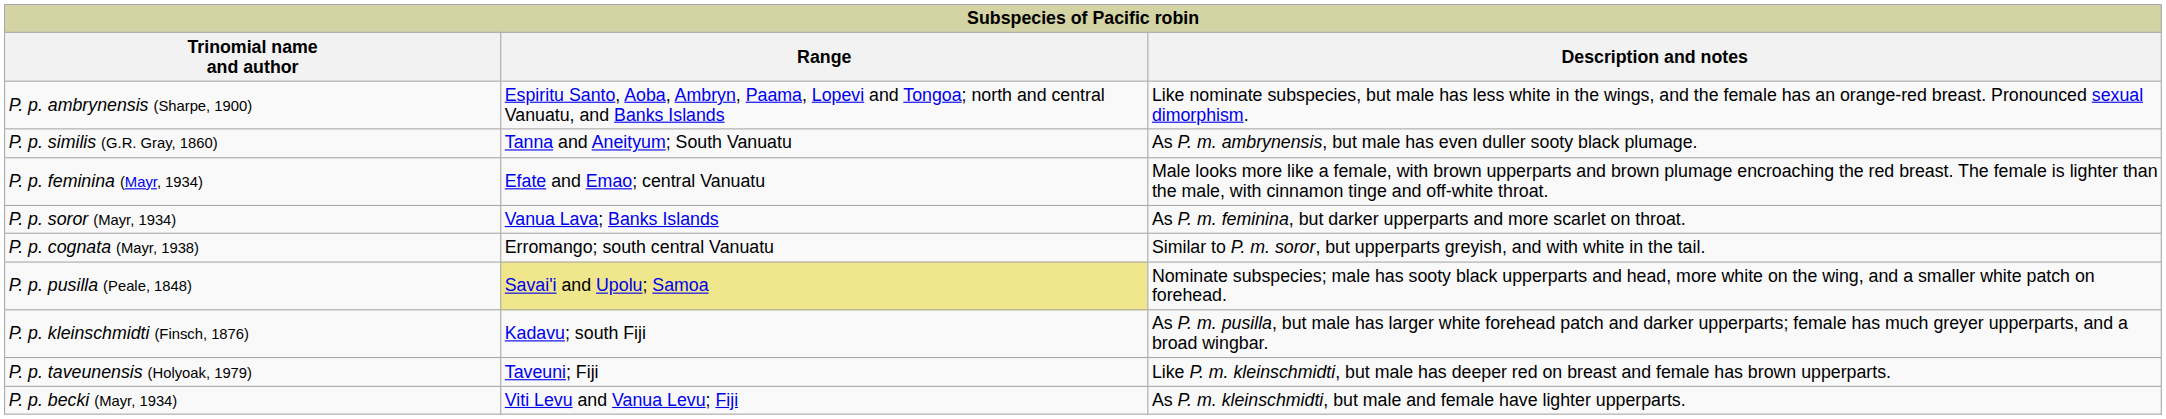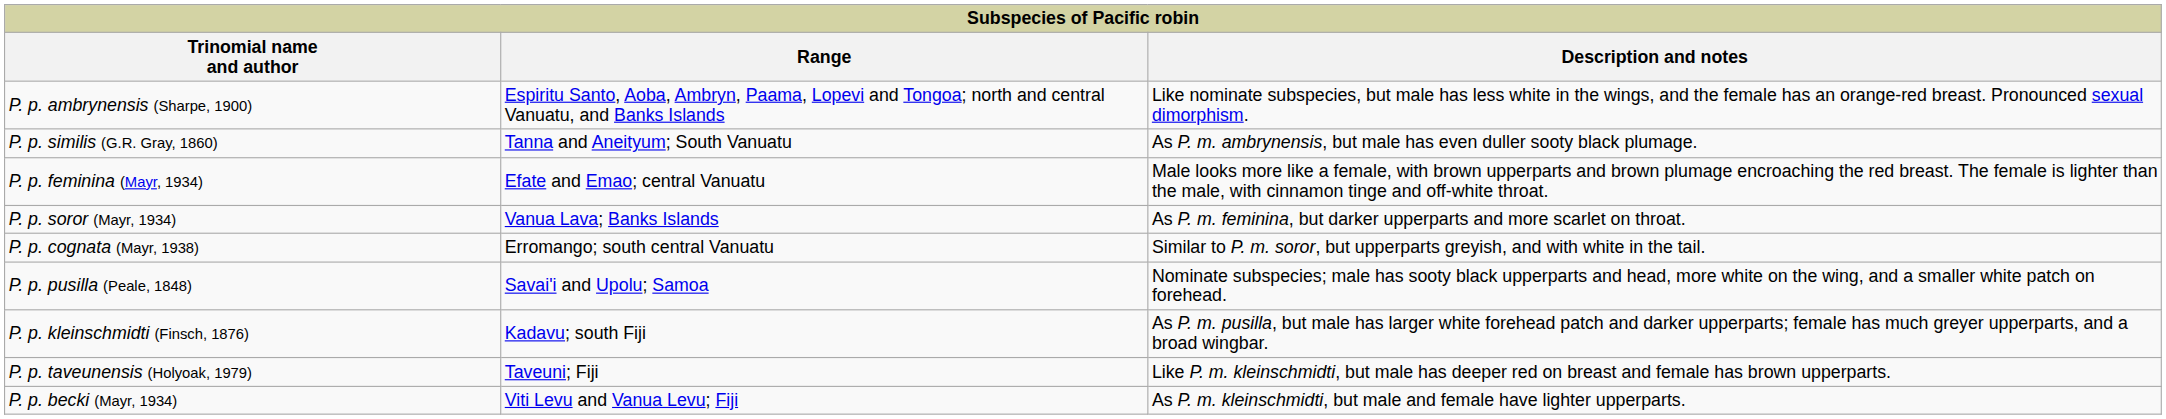(607, 285) khaki background -> (607, 285) no background
